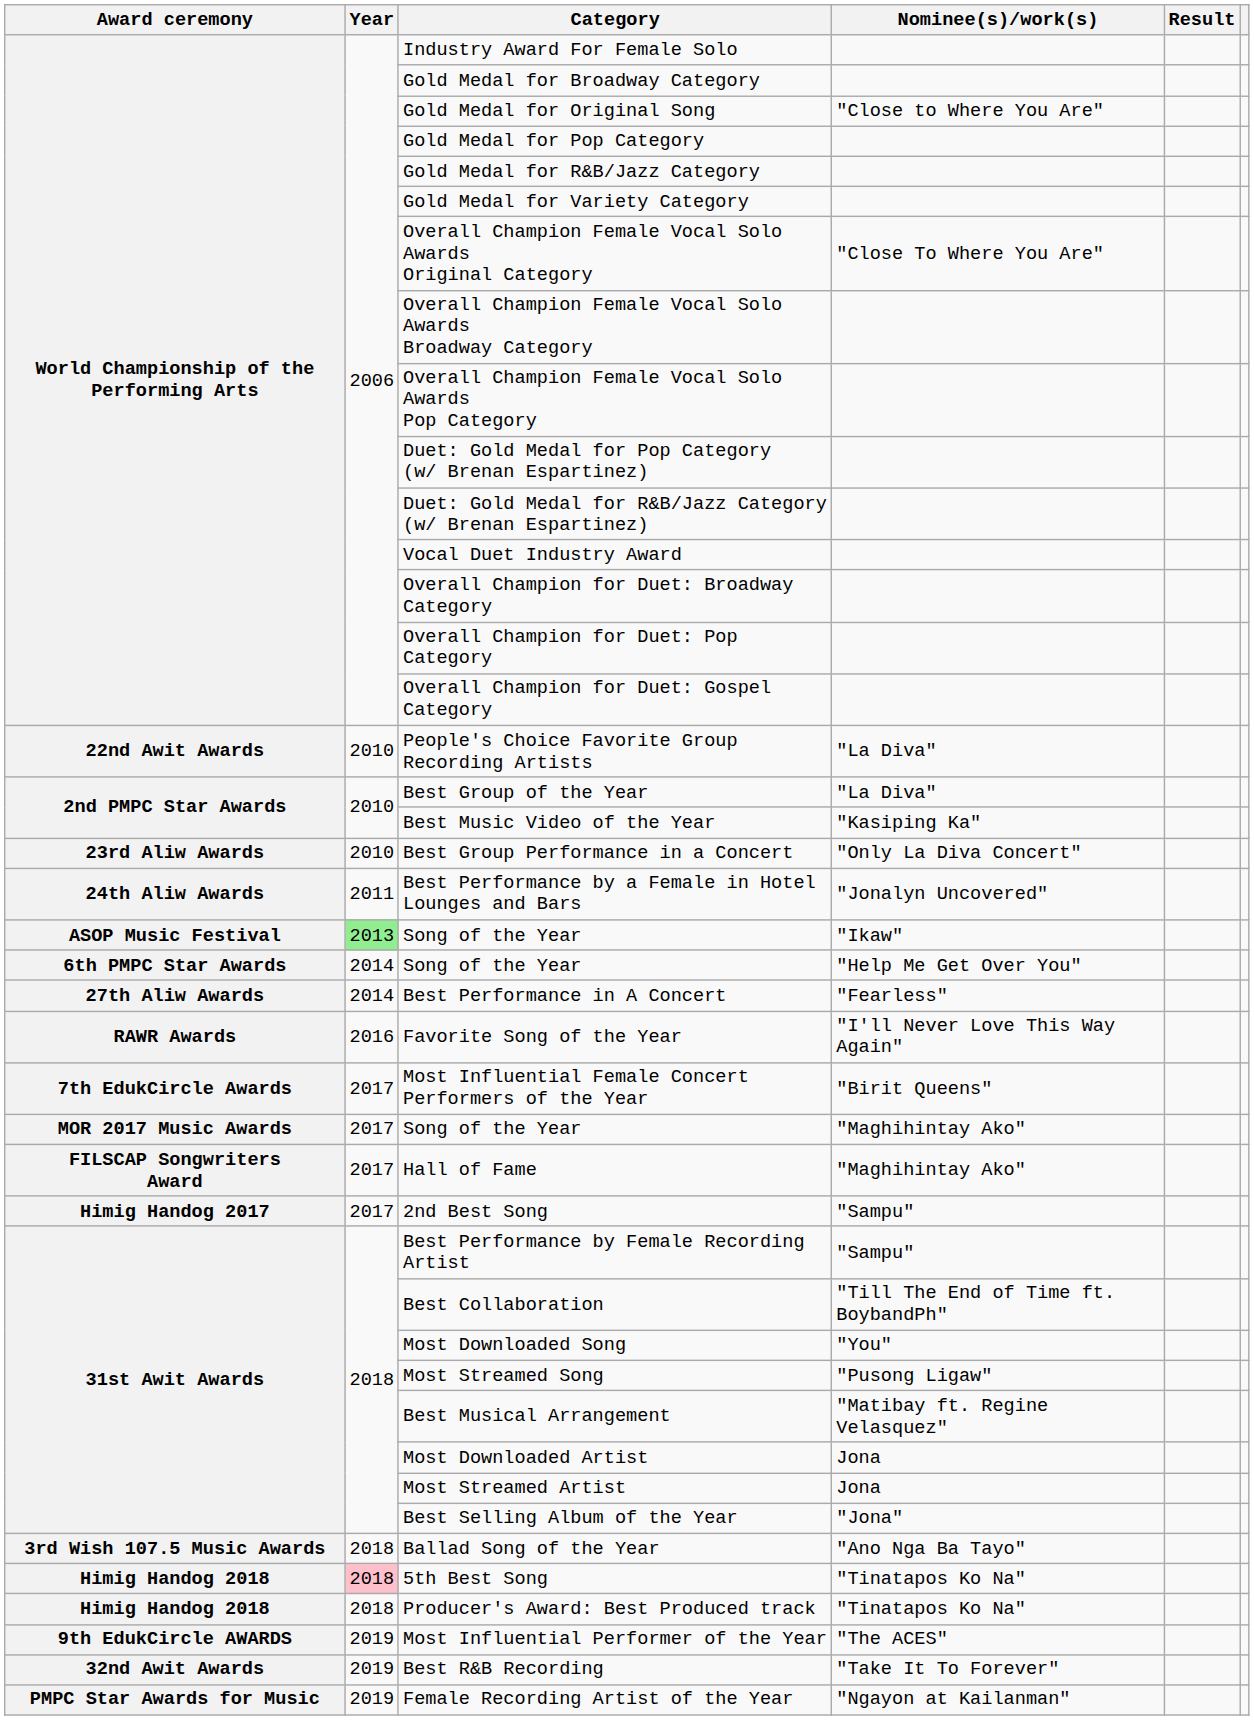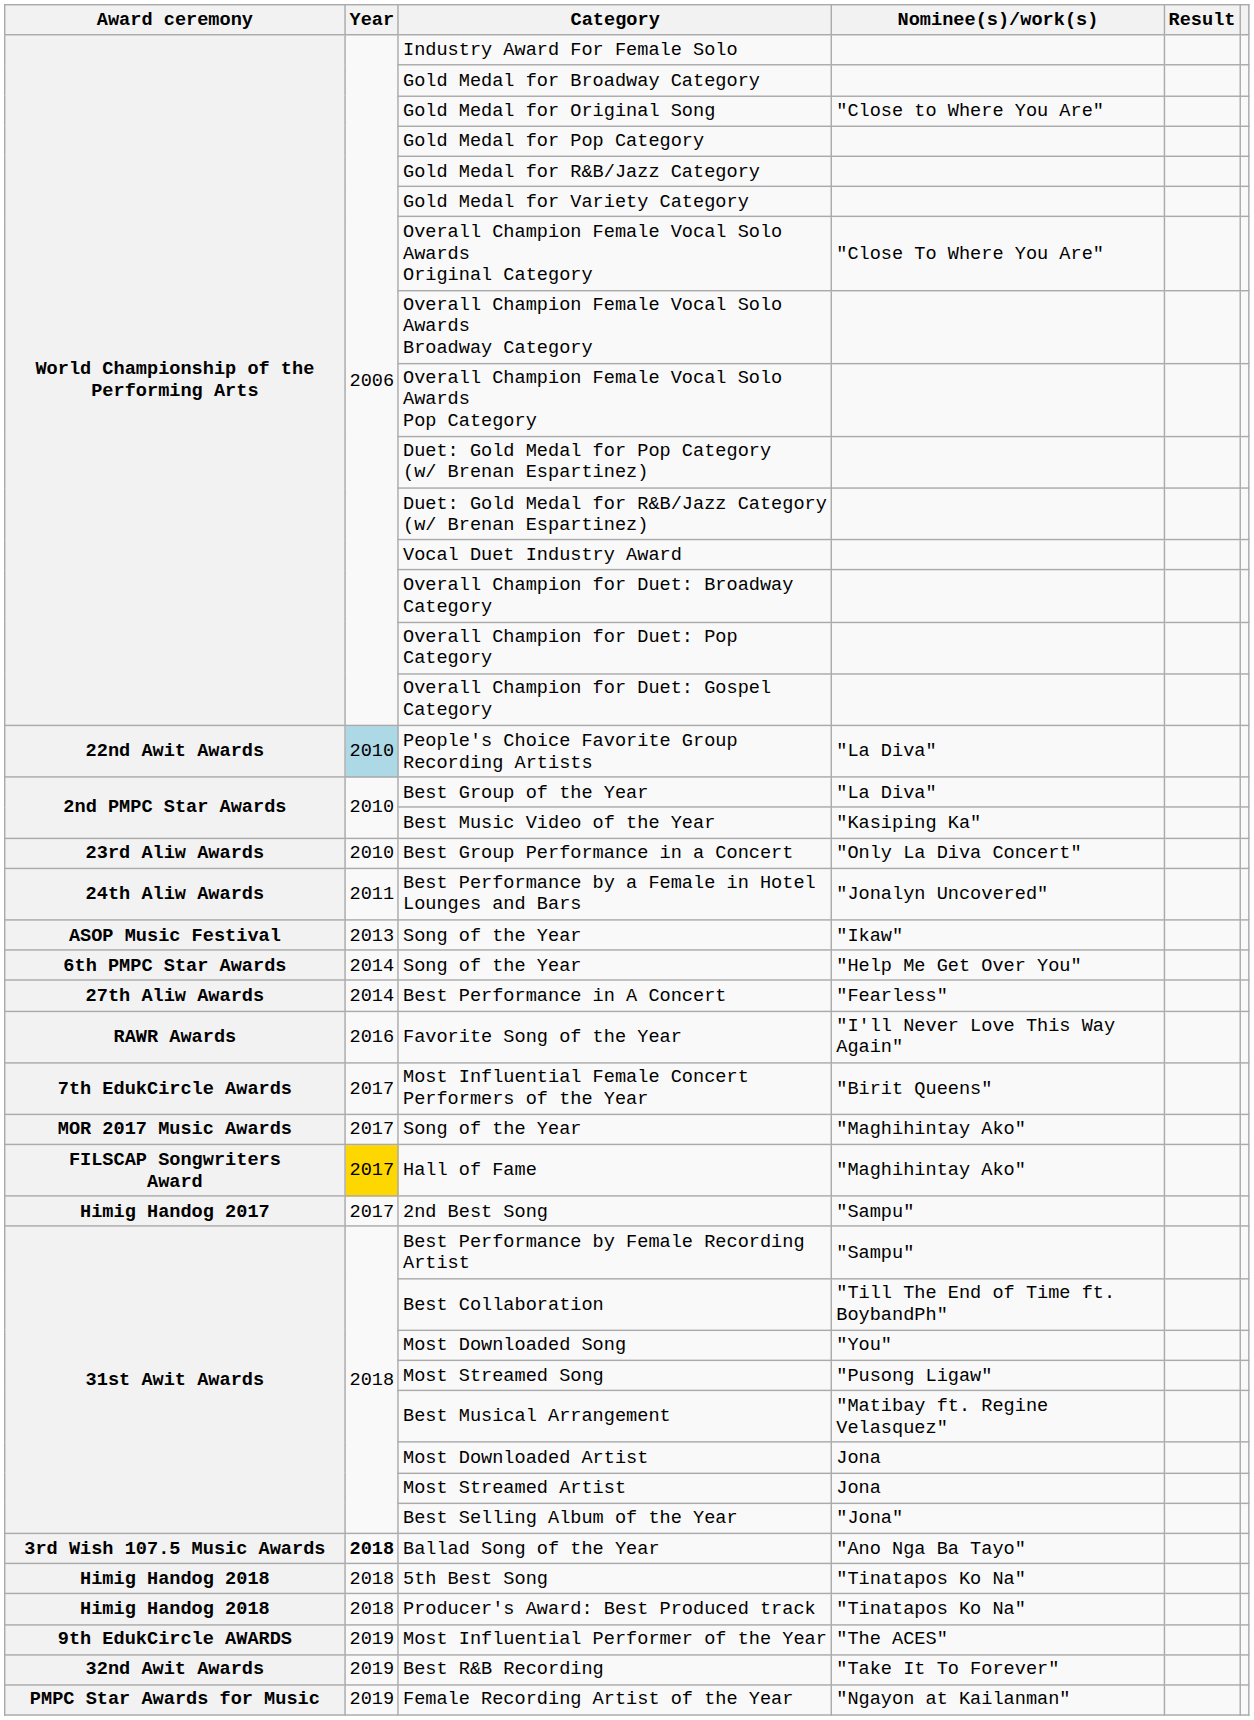(372, 751) no background -> (372, 751) lightblue background
(372, 935) lightgreen background -> (372, 935) no background
(372, 1170) no background -> (372, 1170) gold background
(372, 1548) normal -> (372, 1548) bold
(372, 1579) pink background -> (372, 1579) no background
